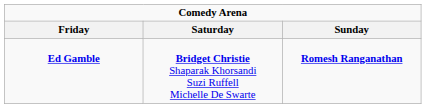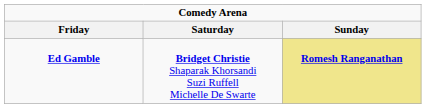(352, 59) no background -> (352, 59) khaki background
